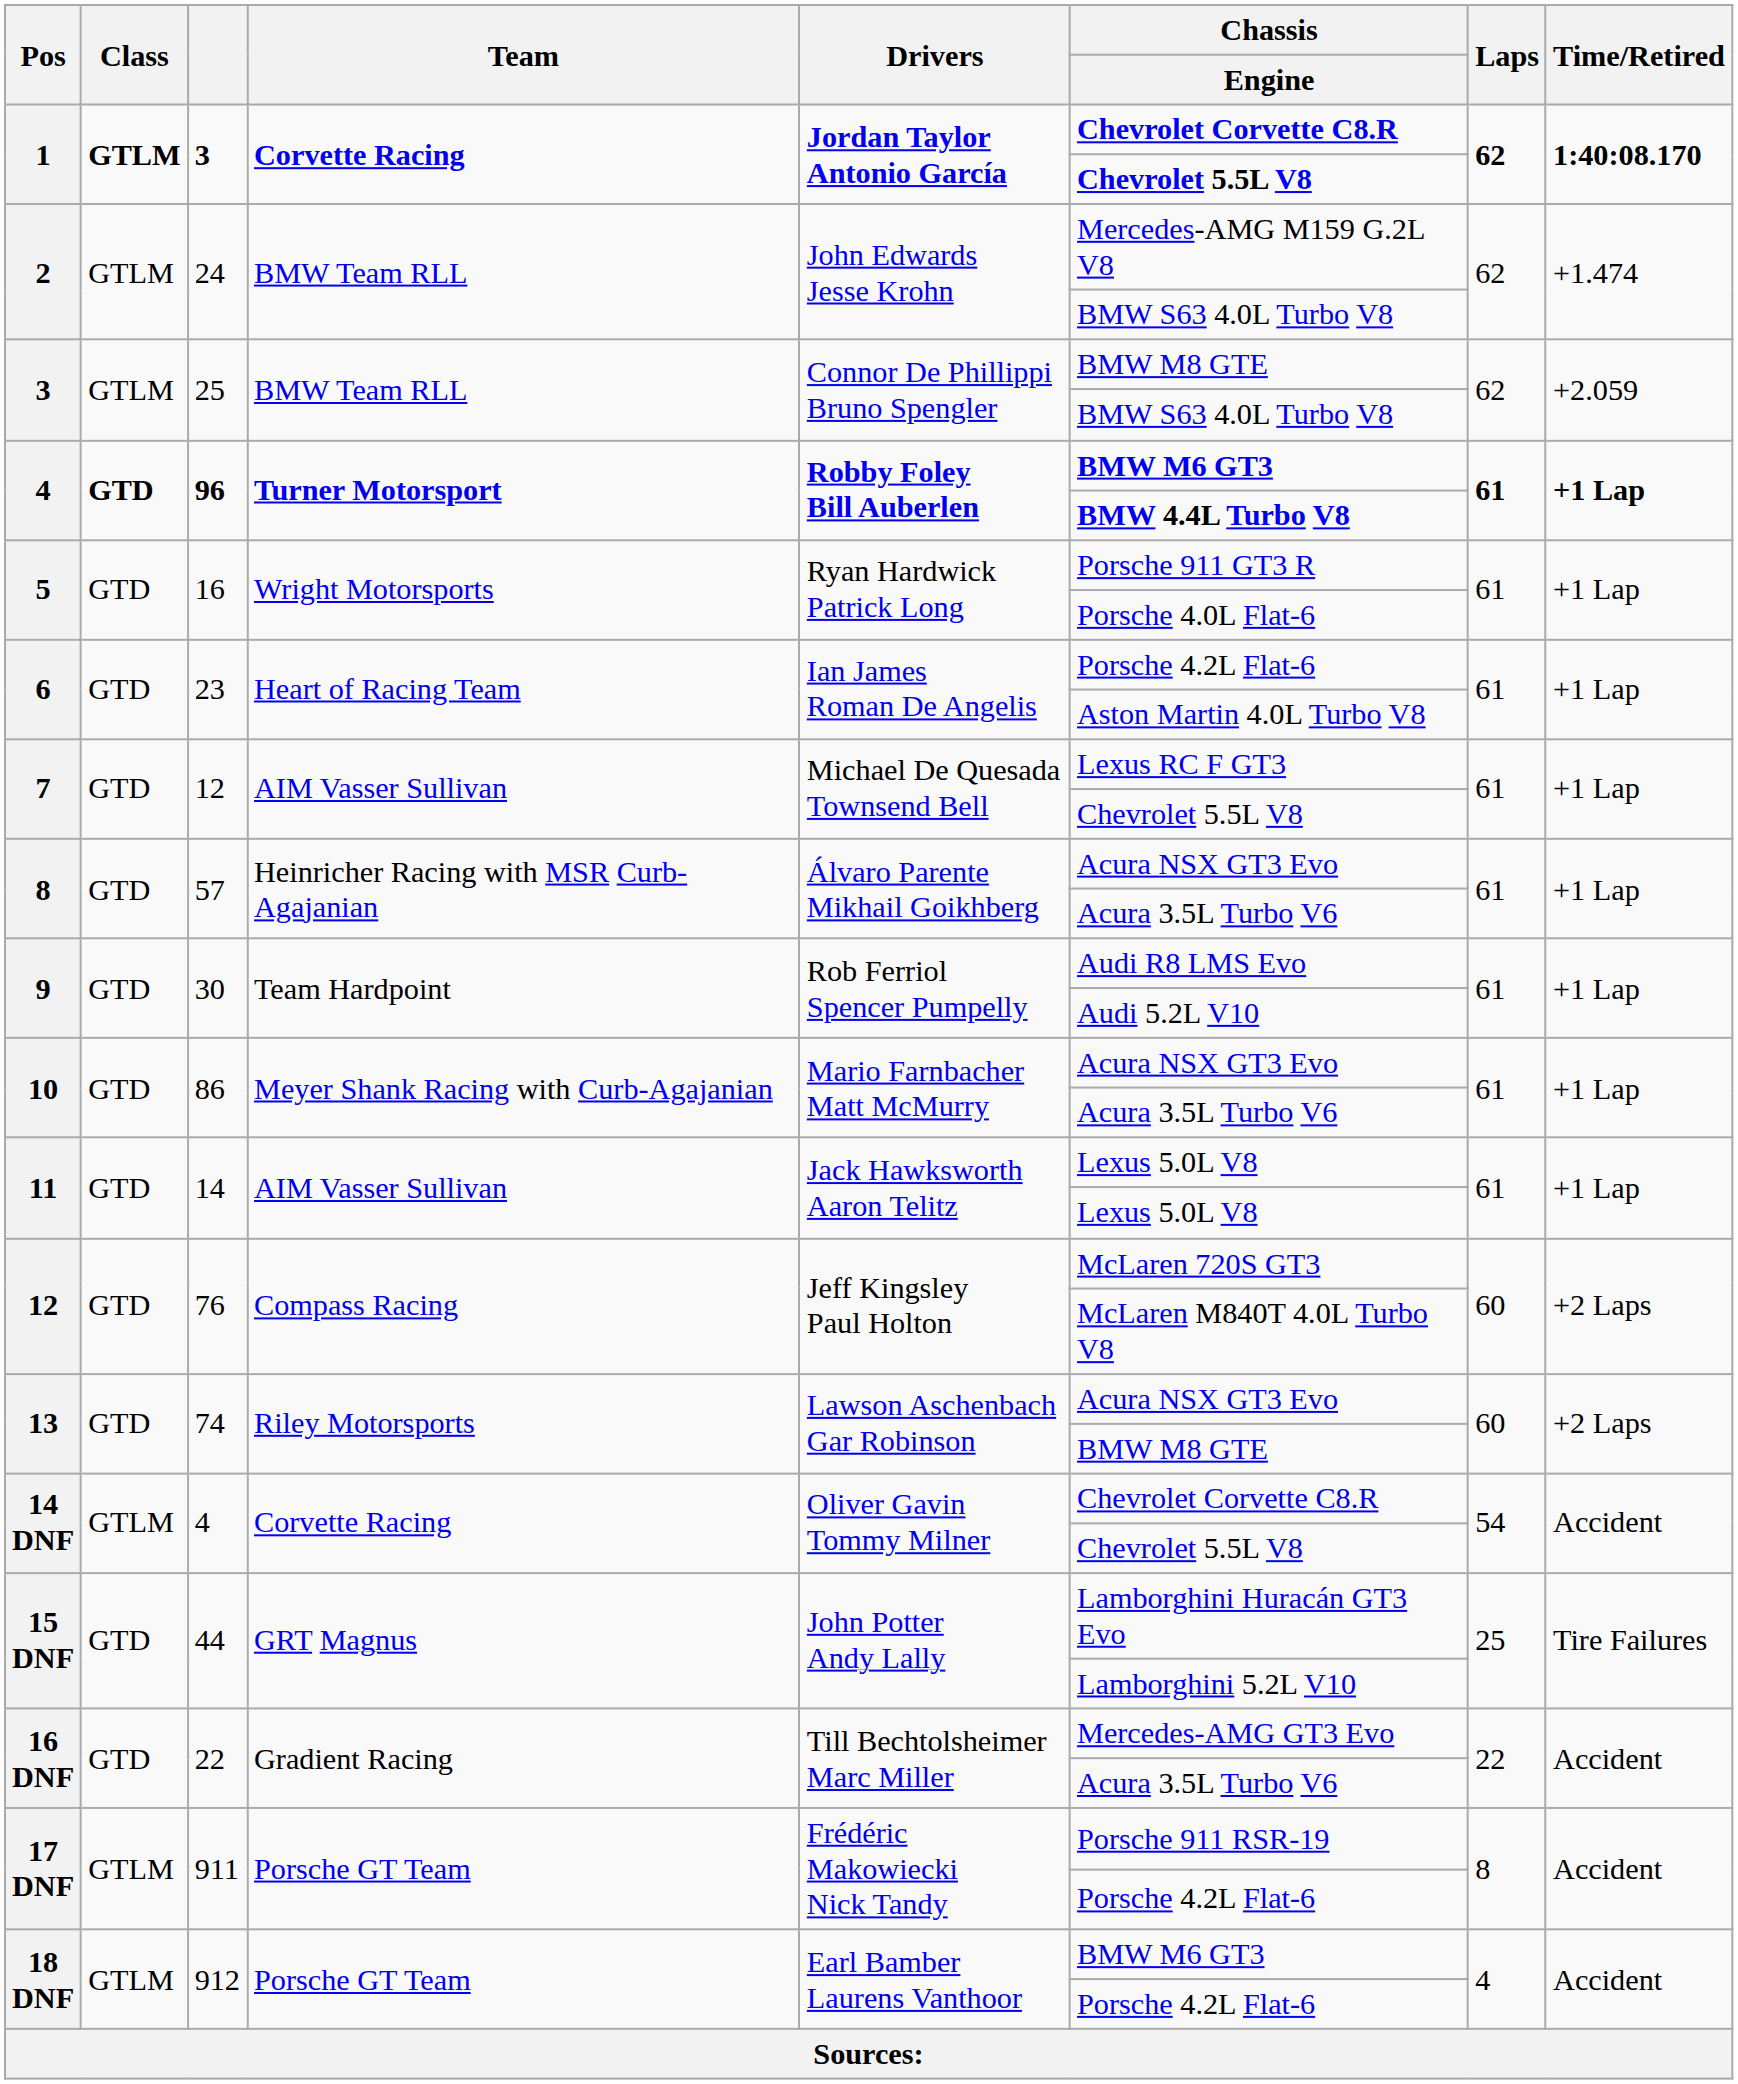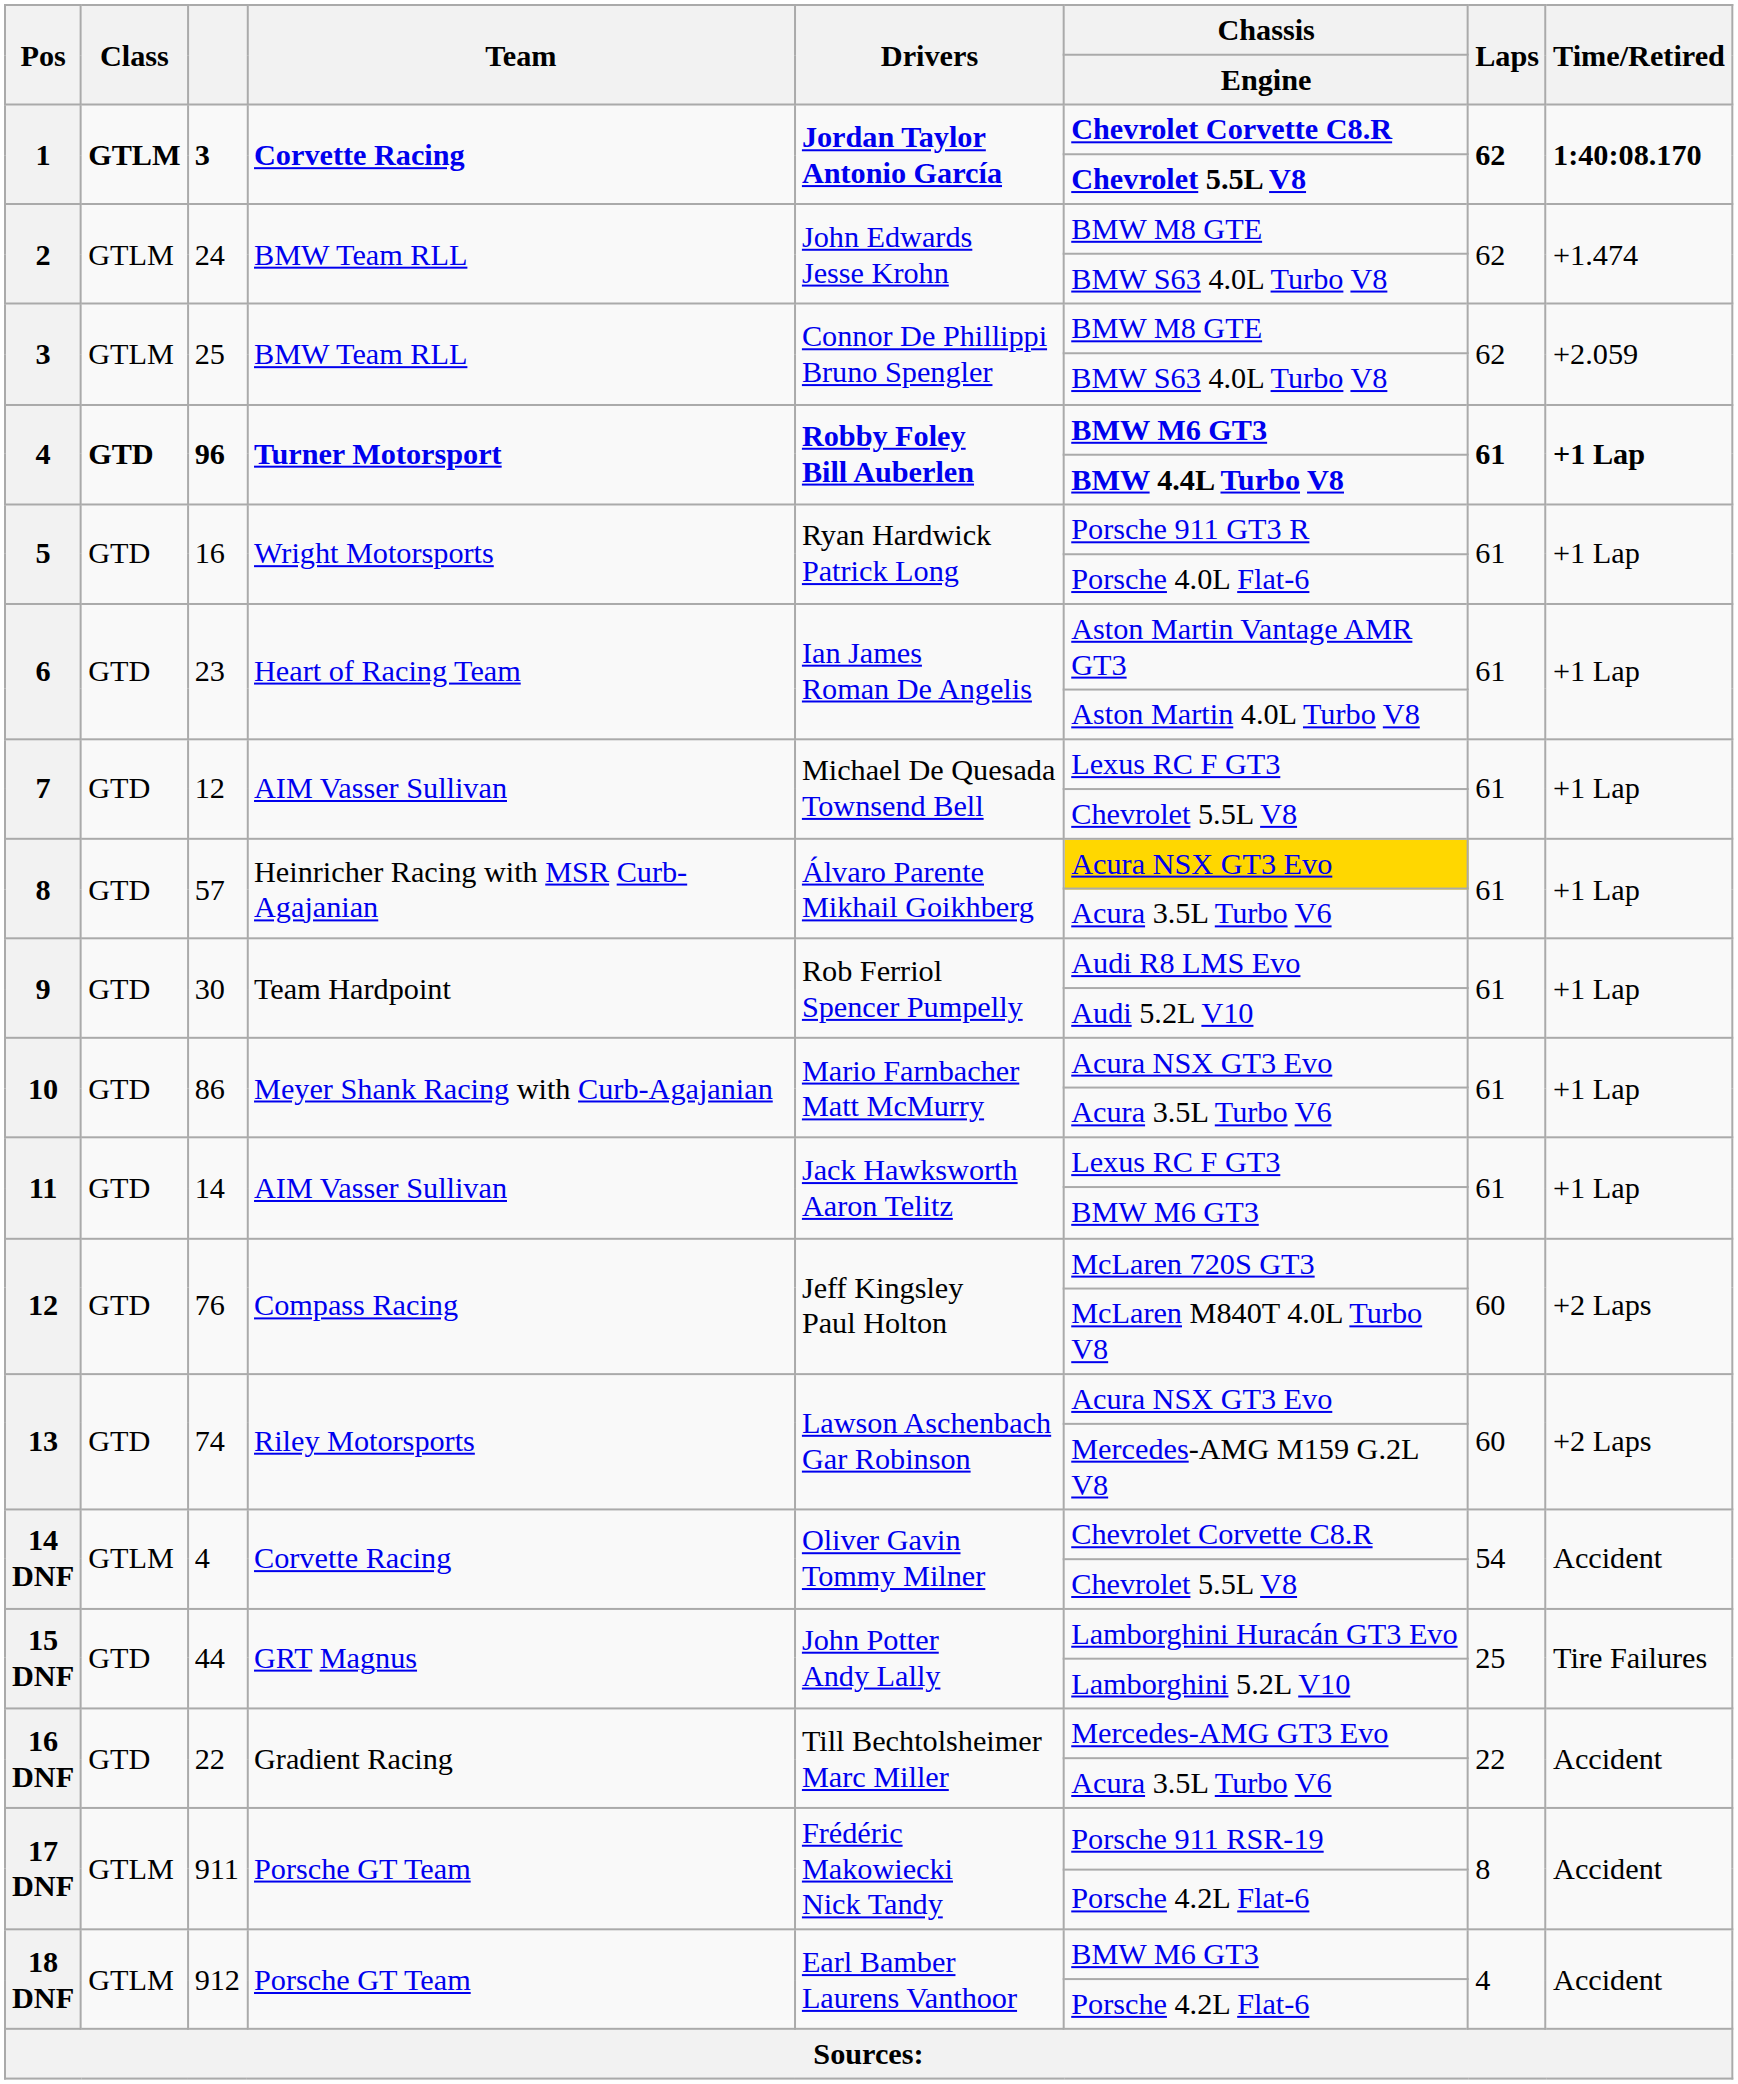(1251, 247) Mercedes-AMG M159 G.2L V8 -> (1167, 229) BMW M8 GTE
(1196, 663) Porsche 4.2L Flat-6 -> (1242, 646) Aston Martin Vantage AMR GT3
(1208, 863) no background -> (1202, 863) gold background
(1167, 1162) Lexus 5.0L V8 -> (1176, 1162) Lexus RC F GT3
(1167, 1212) Lexus 5.0L V8 -> (1165, 1212) BMW M6 GT3
(1172, 1447) BMW M8 GTE -> (1245, 1465) Mercedes-AMG M159 G.2L V8
